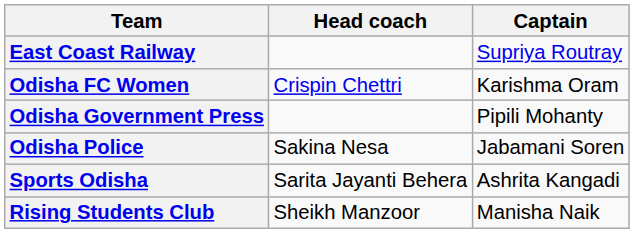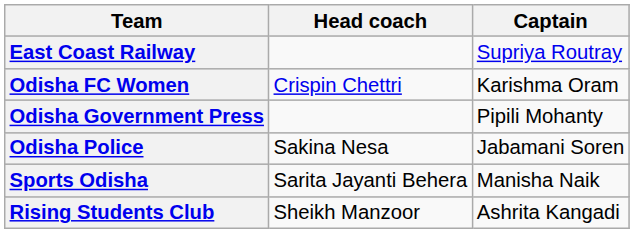(548, 180) Ashrita Kangadi -> (538, 180) Manisha Naik
(538, 212) Manisha Naik -> (548, 212) Ashrita Kangadi
